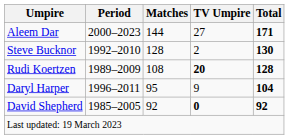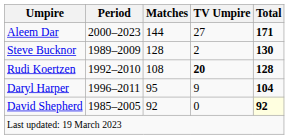(114, 50) 1992–2010 -> (114, 50) 1989–2009
(114, 69) 1989–2009 -> (114, 69) 1992–2010
(196, 106) bold -> (196, 106) normal
(262, 106) no background -> (262, 106) lightyellow background
